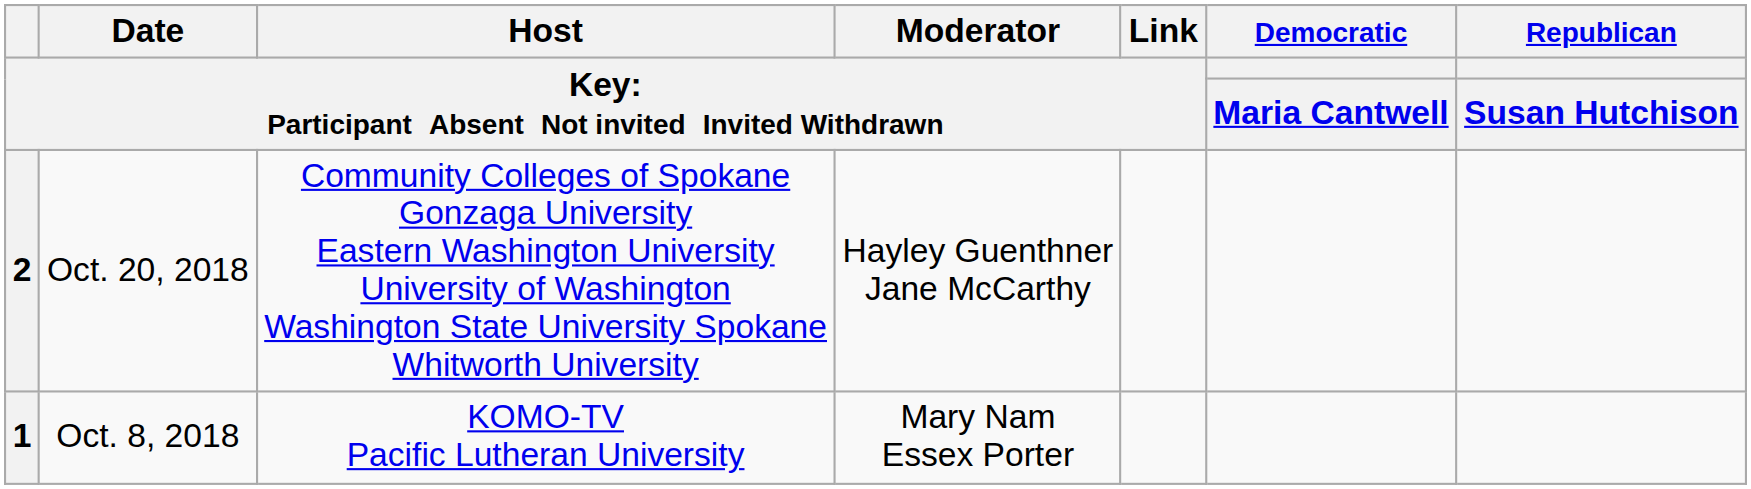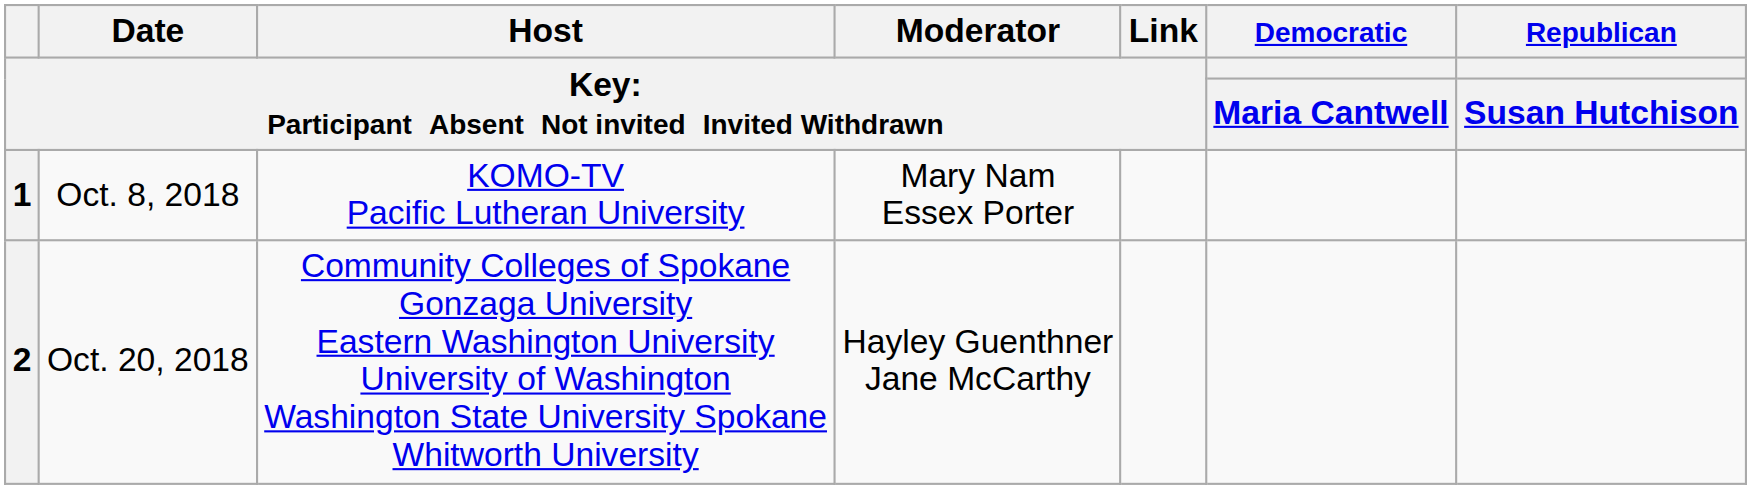rows swapped: (22, 436) <-> (22, 270)
